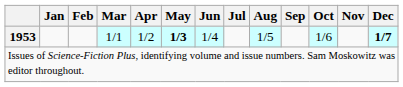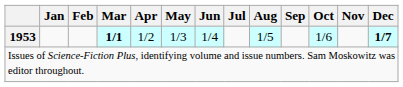(114, 36) normal -> (114, 36) bold
(178, 36) bold -> (178, 36) normal
